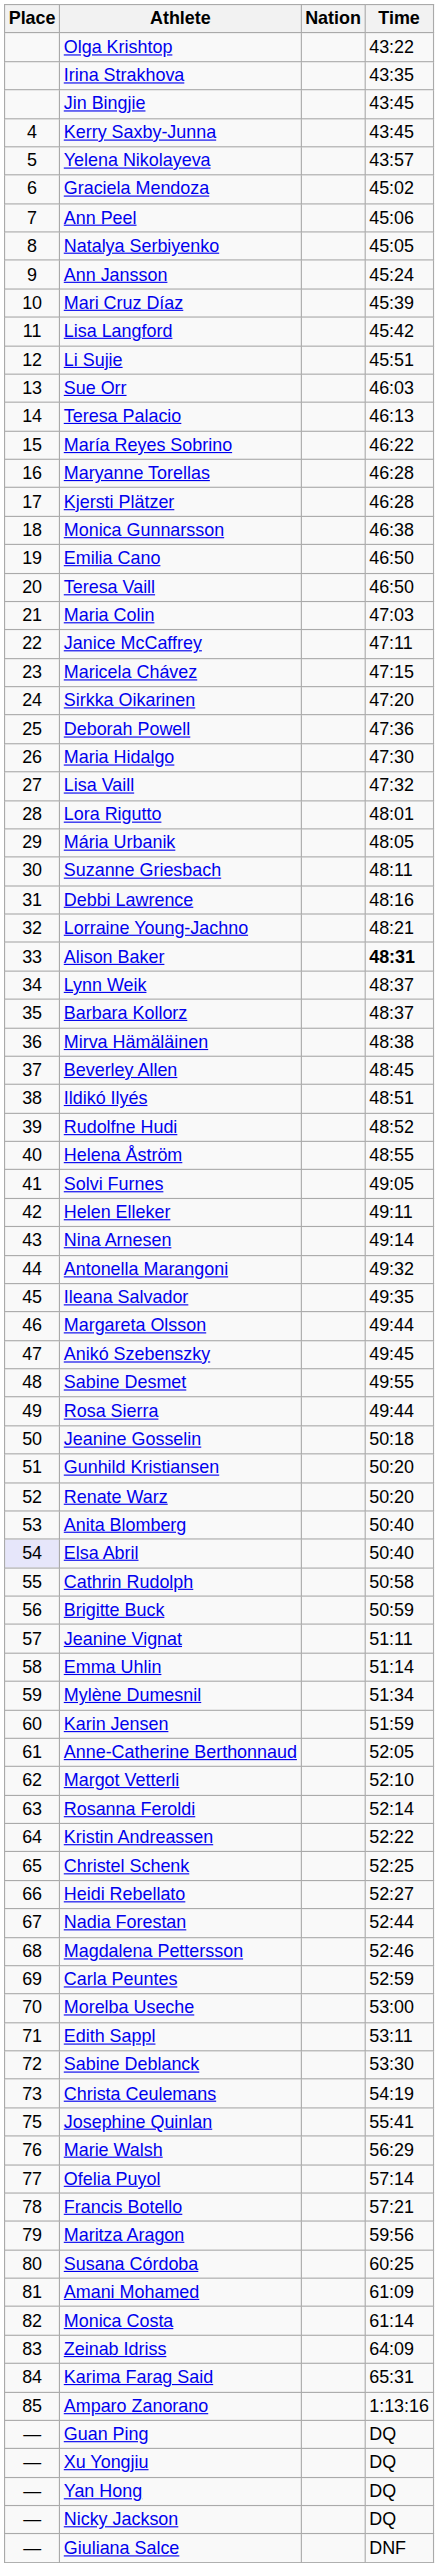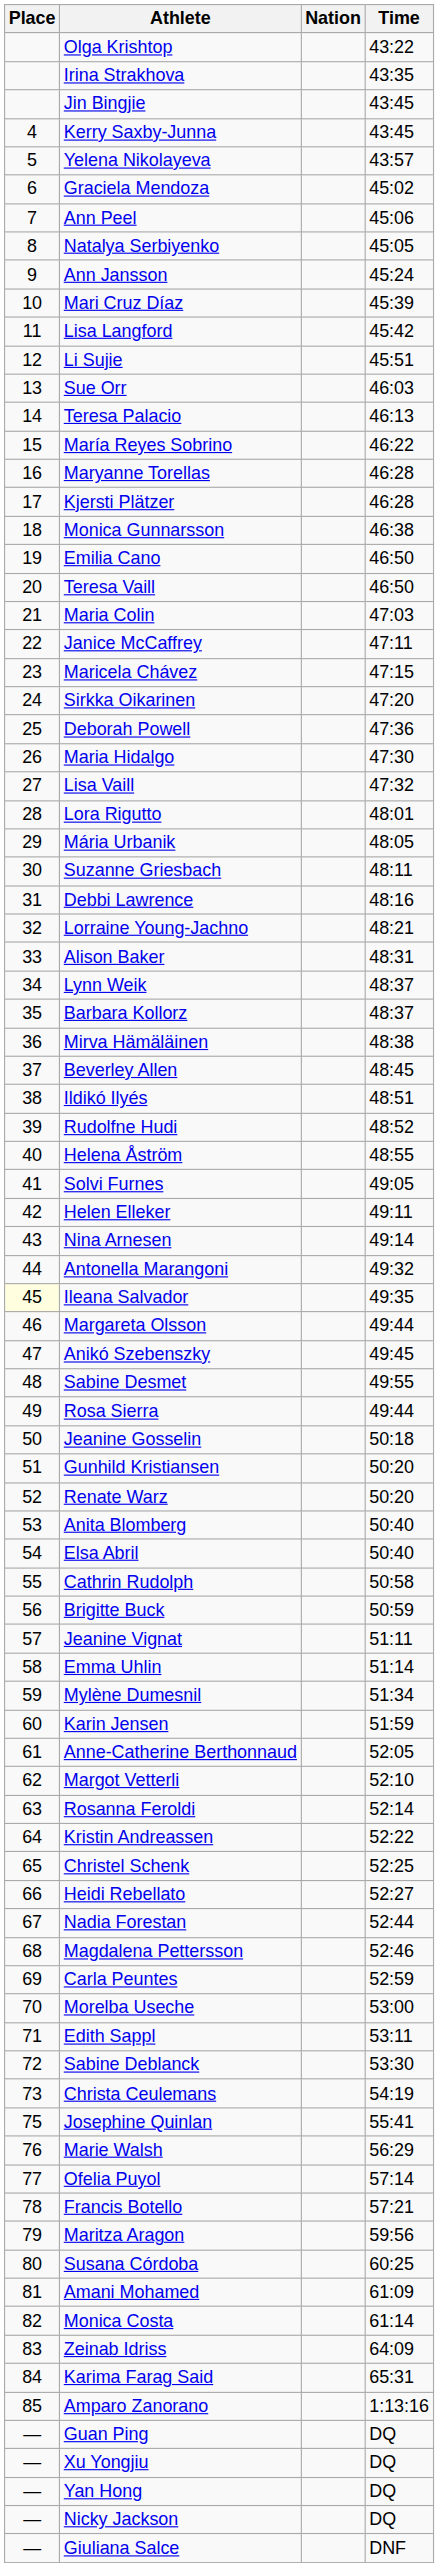(392, 956) bold -> (392, 956) normal
(32, 1297) no background -> (32, 1297) lightyellow background
(32, 1553) lavender background -> (32, 1553) no background
